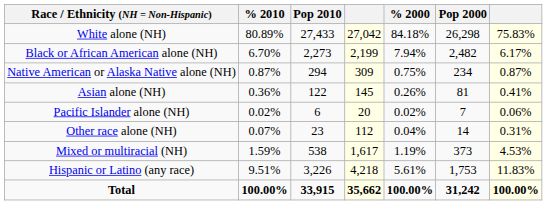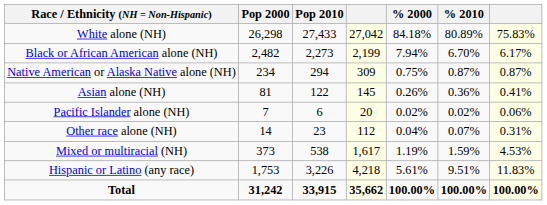columns swapped: (463, 14) <-> (265, 14)
